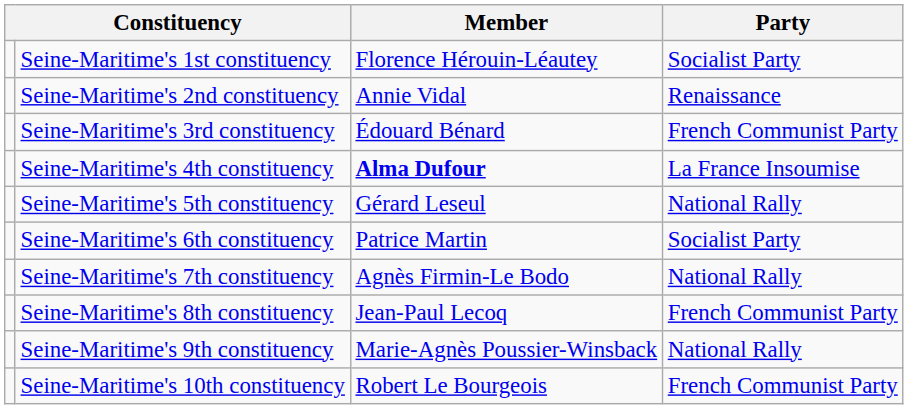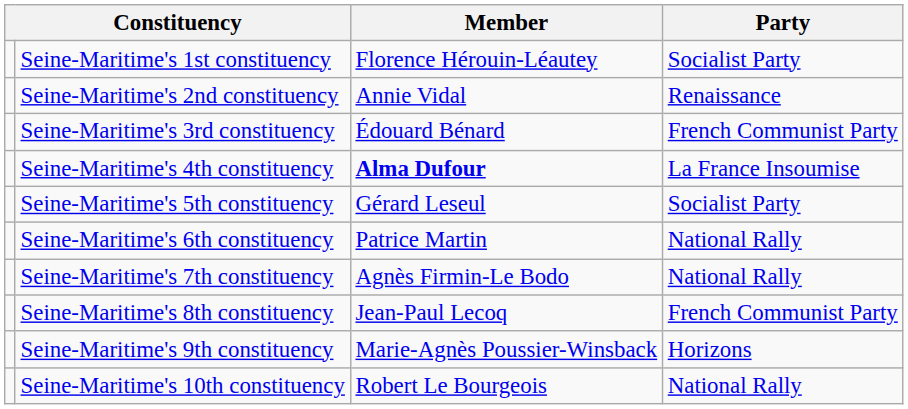(735, 204) National Rally -> (734, 204) Socialist Party
(734, 240) Socialist Party -> (735, 240) National Rally
(735, 349) National Rally -> (710, 349) Horizons
(783, 385) French Communist Party -> (735, 385) National Rally
